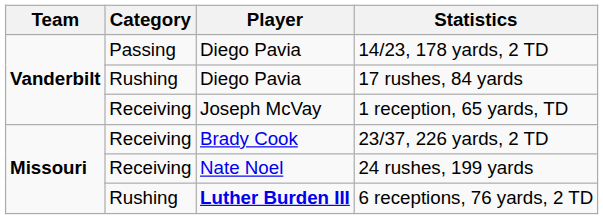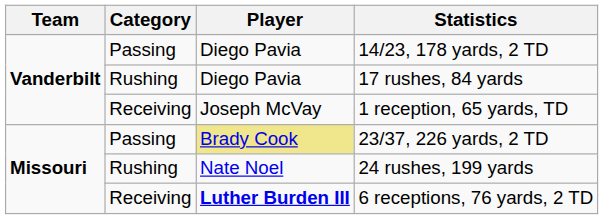(150, 138) Receiving -> (143, 138) Passing
(249, 138) no background -> (249, 138) khaki background
(150, 168) Receiving -> (144, 168) Rushing
(144, 198) Rushing -> (150, 198) Receiving
